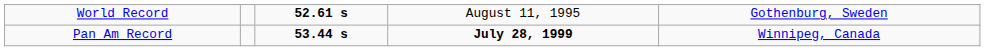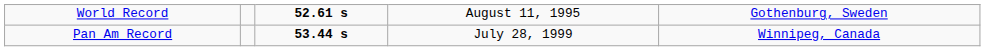(523, 36) bold -> (523, 36) normal
